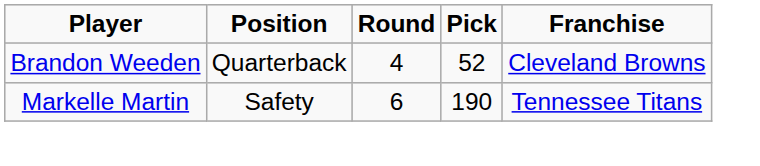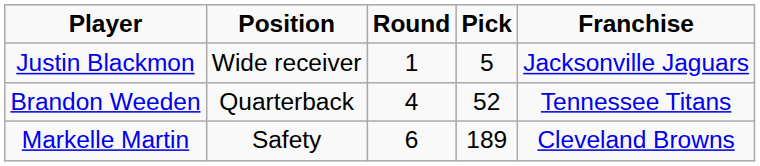+ row: (105, 62)
(607, 62) Cleveland Browns -> (636, 101) Tennessee Titans
(472, 101) 190 -> (487, 140) 189
(607, 101) Tennessee Titans -> (636, 140) Cleveland Browns
